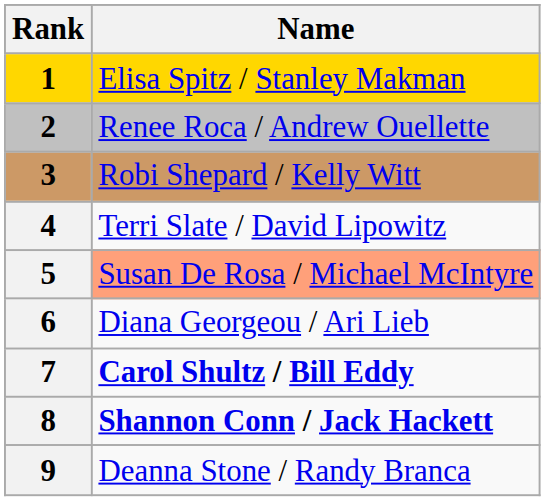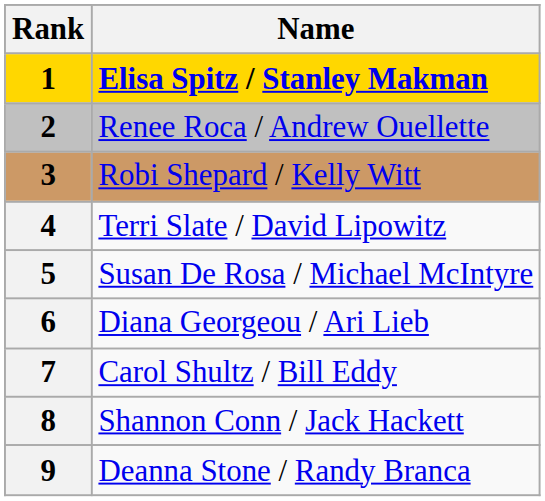(282, 77) normal -> (293, 77) bold
(316, 273) lightsalmon background -> (316, 273) no background
(256, 371) bold -> (248, 371) normal
(296, 420) bold -> (281, 420) normal
